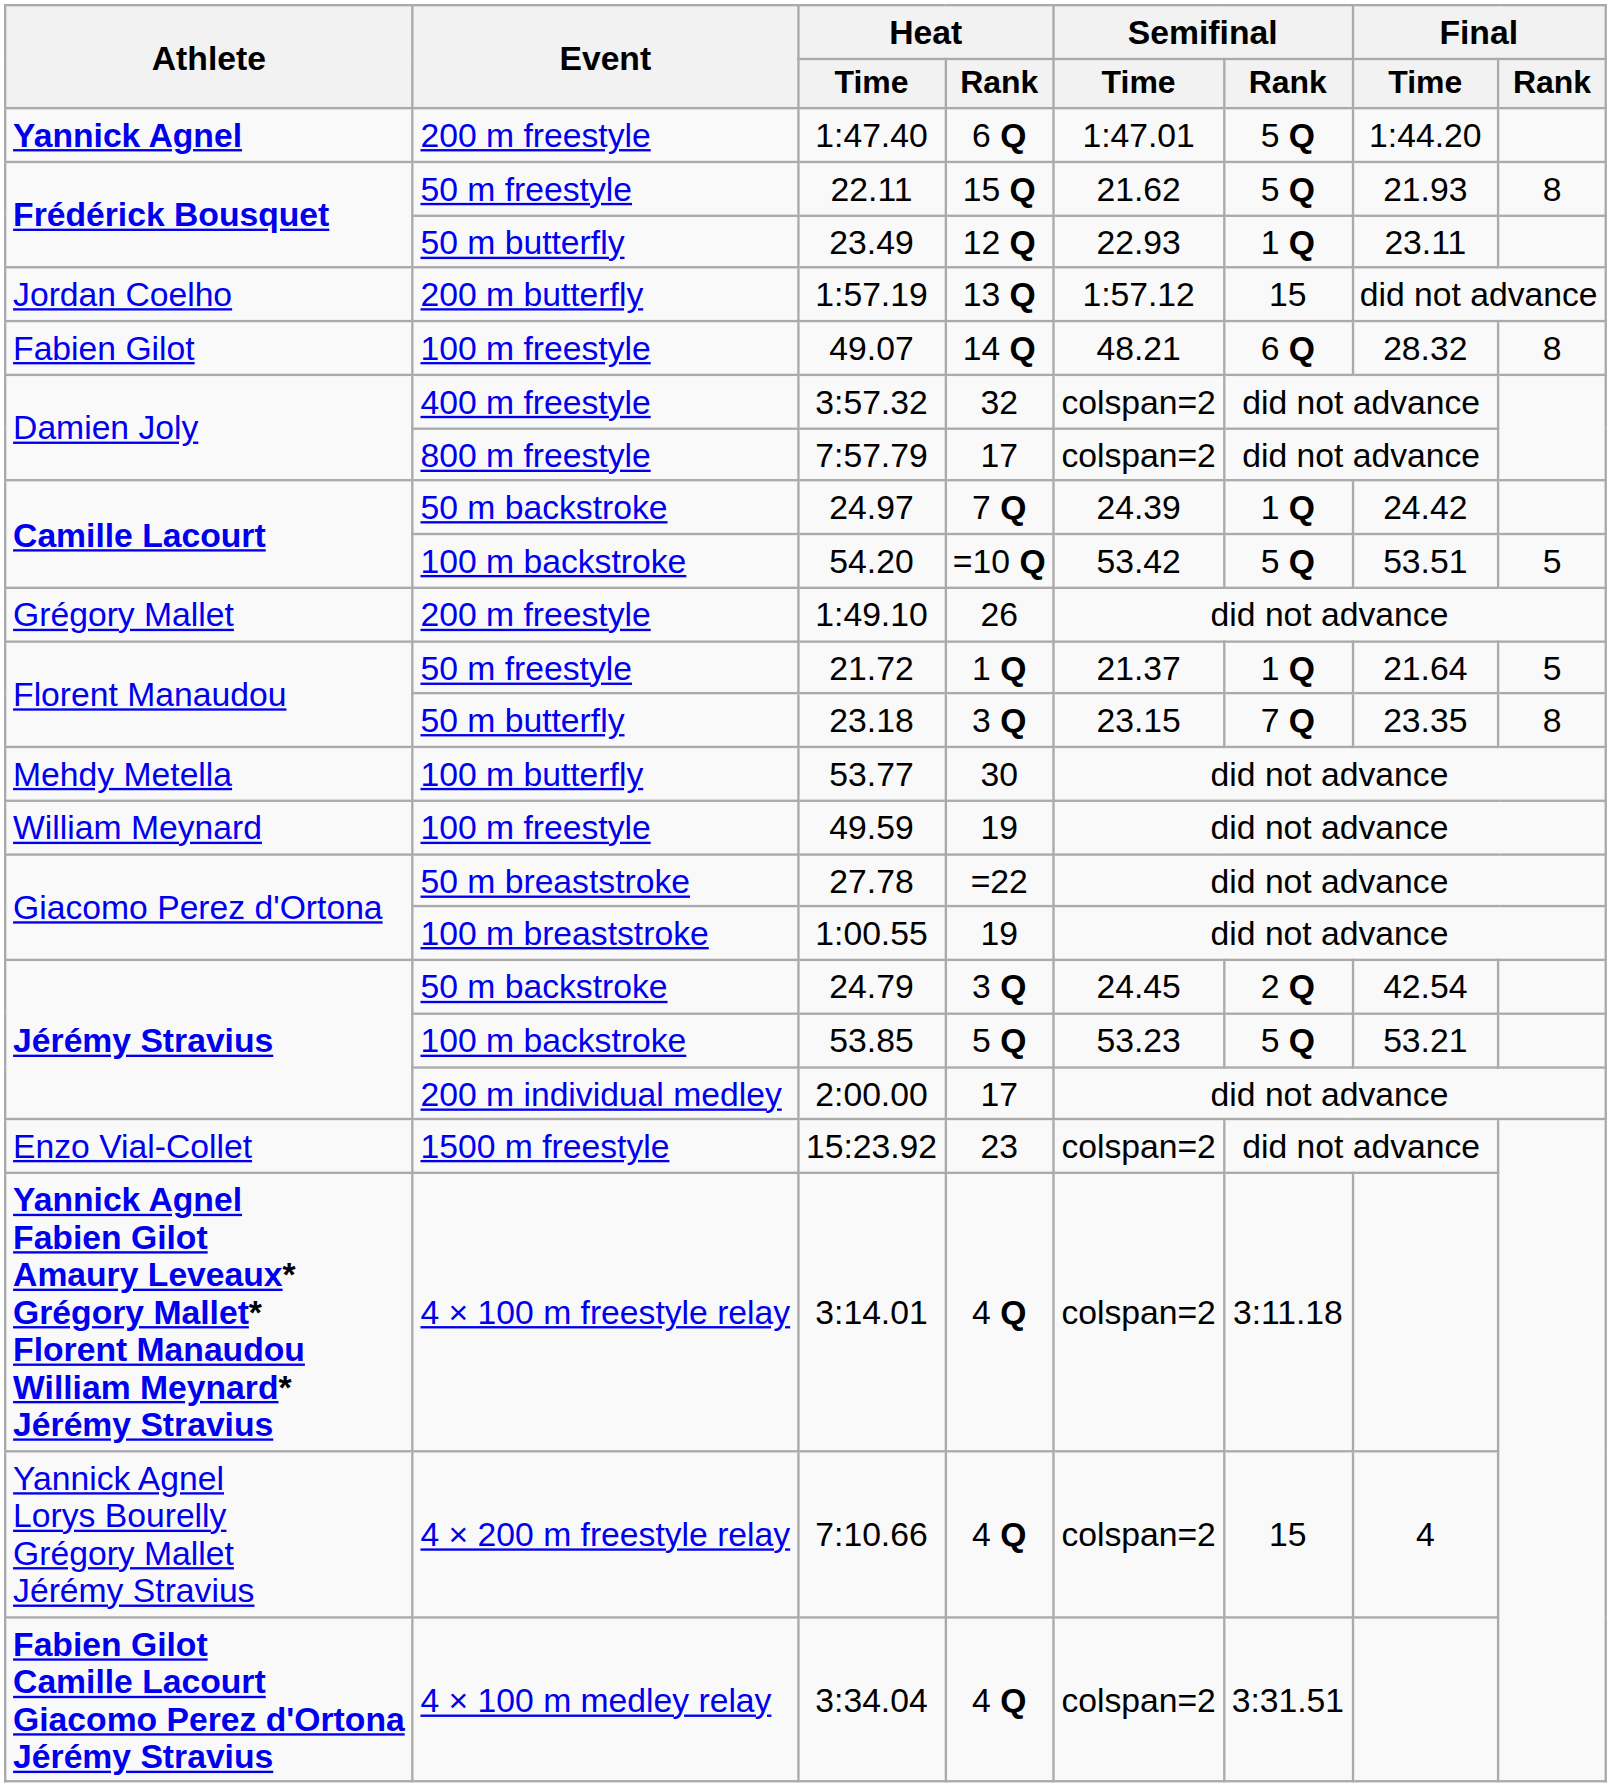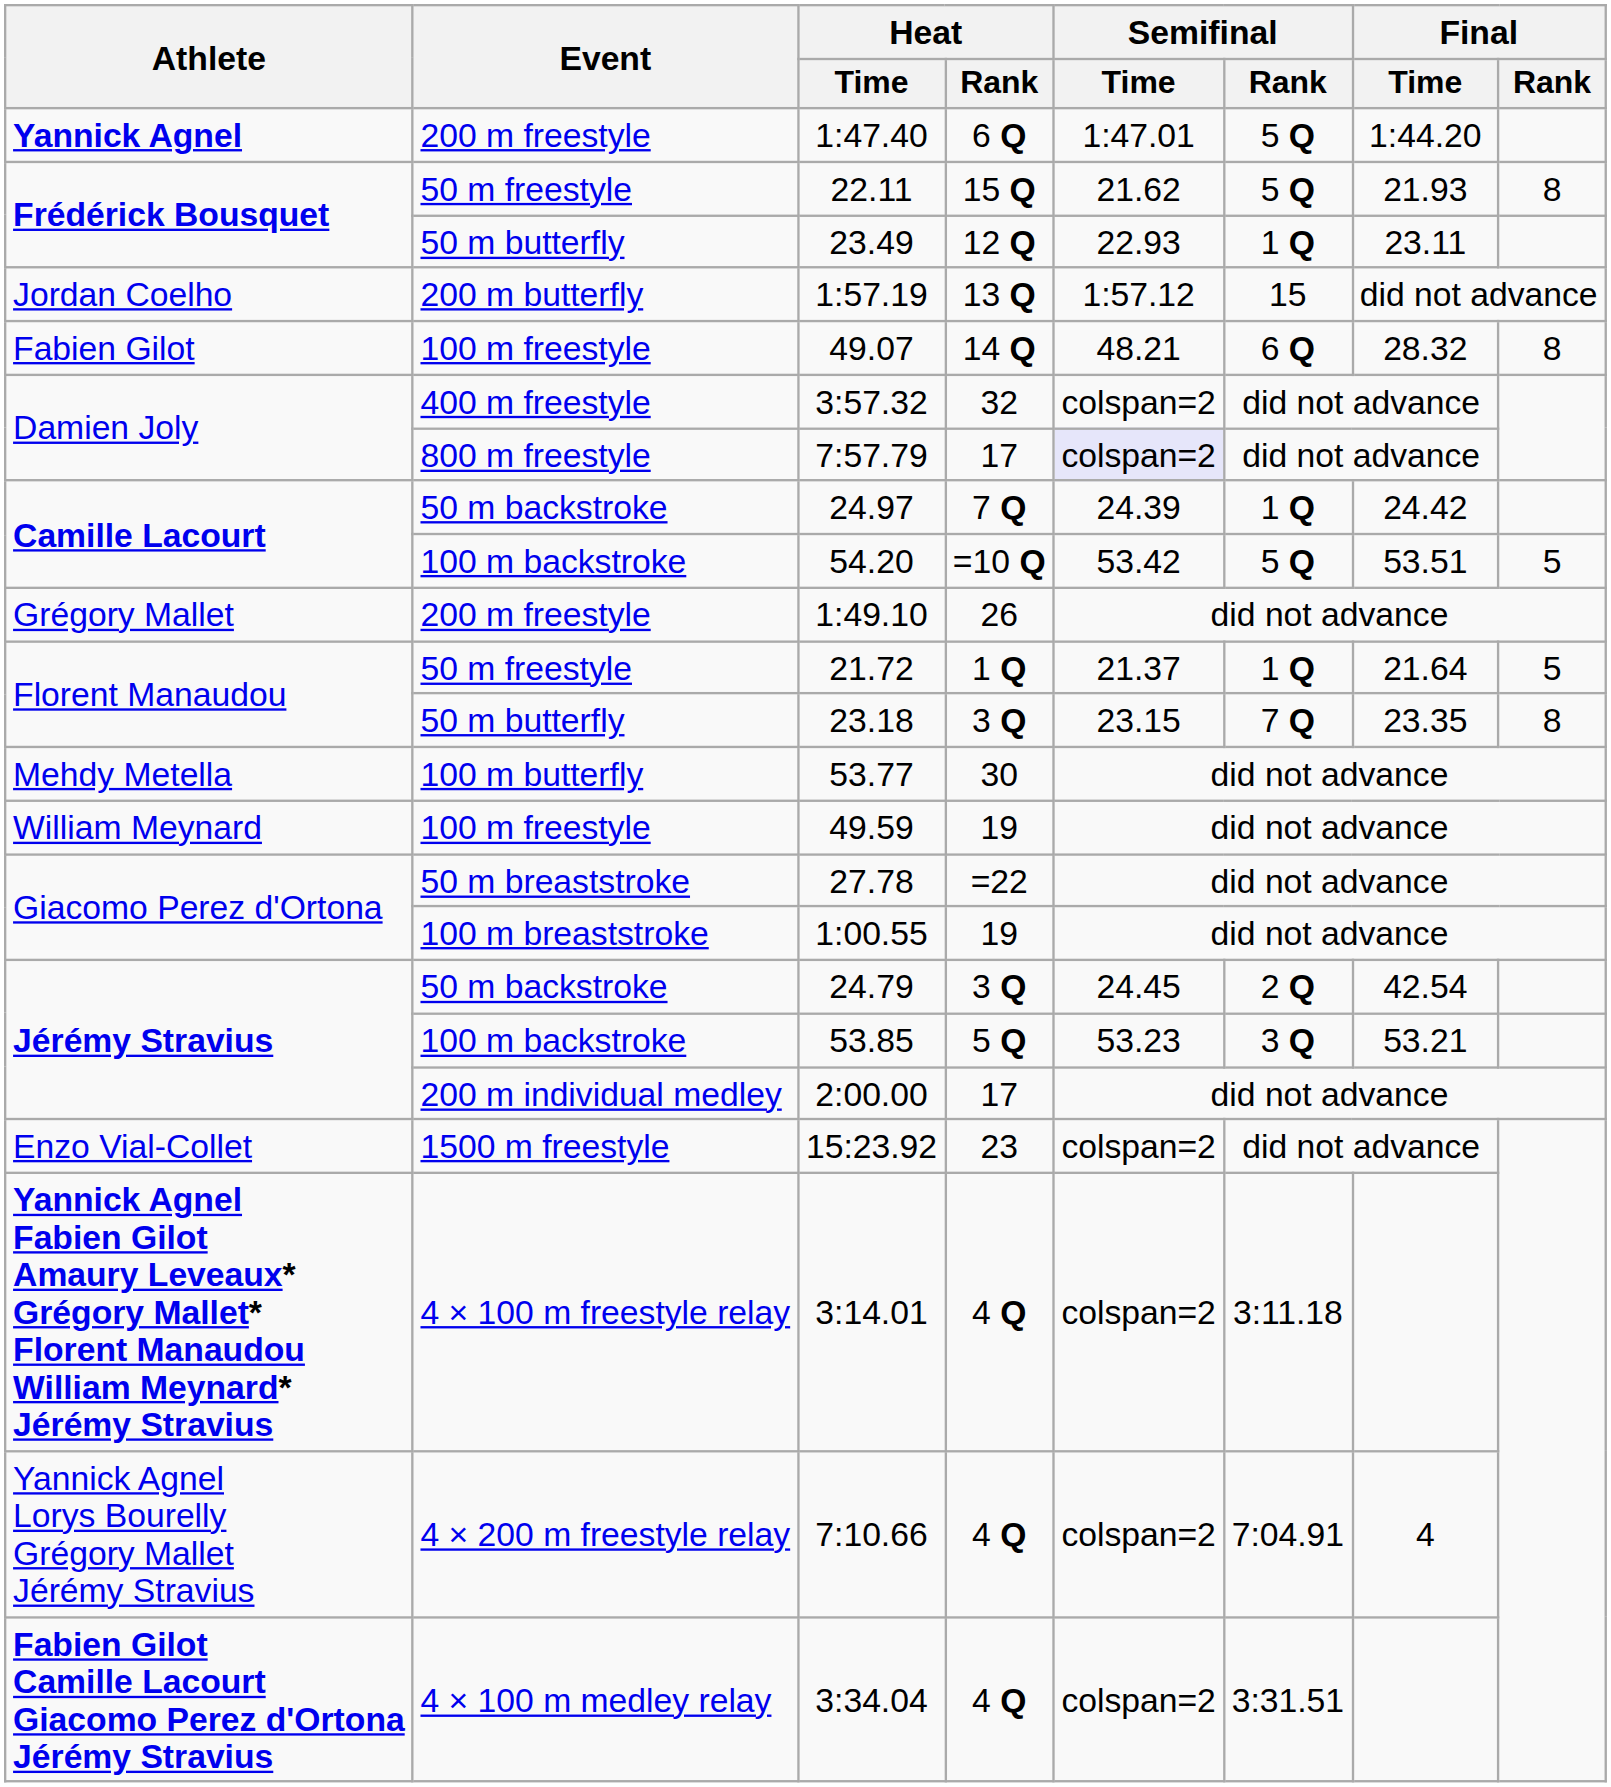(1139, 455) no background -> (1139, 455) lavender background
(1288, 1041) 5 Q -> (1288, 1041) 3 Q
(1288, 1534) 15 -> (1288, 1534) 7:04.91
